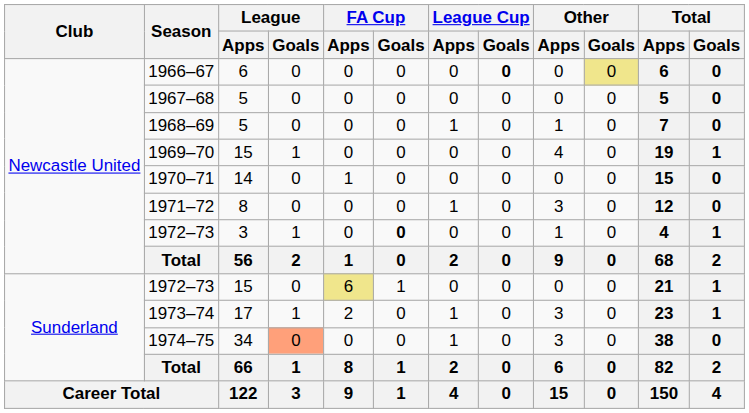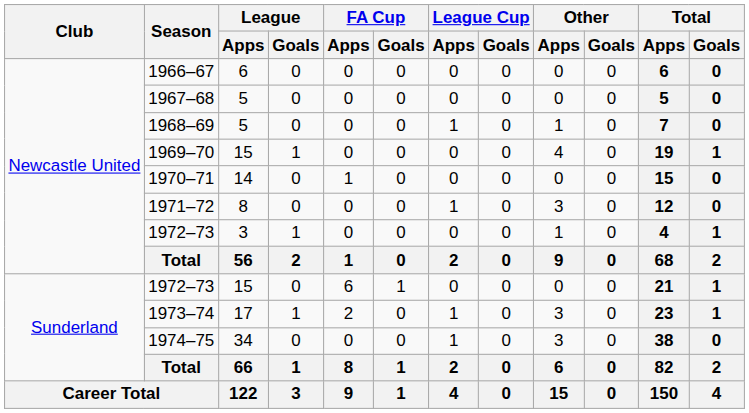(506, 71) bold -> (506, 71) normal
(611, 71) khaki background -> (611, 71) no background
(401, 233) bold -> (401, 233) normal
(348, 286) khaki background -> (348, 286) no background
(296, 340) lightsalmon background -> (296, 340) no background
